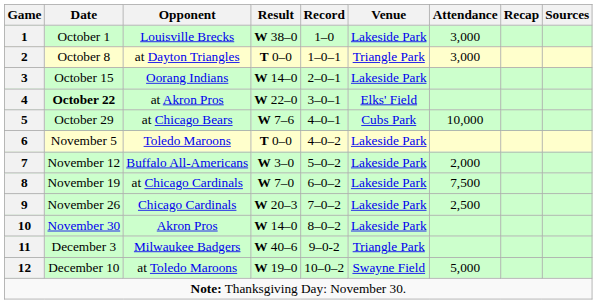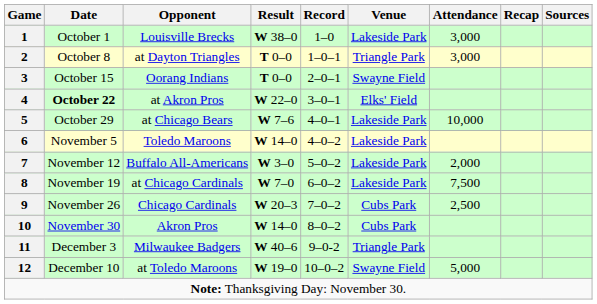(276, 78) W 14–0 -> (276, 78) T 0–0
(389, 78) Lakeside Park -> (389, 78) Swayne Field
(389, 120) Cubs Park -> (389, 120) Lakeside Park
(276, 141) T 0–0 -> (276, 141) W 14–0
(389, 204) Lakeside Park -> (389, 204) Cubs Park
(389, 225) Lakeside Park -> (389, 225) Cubs Park
